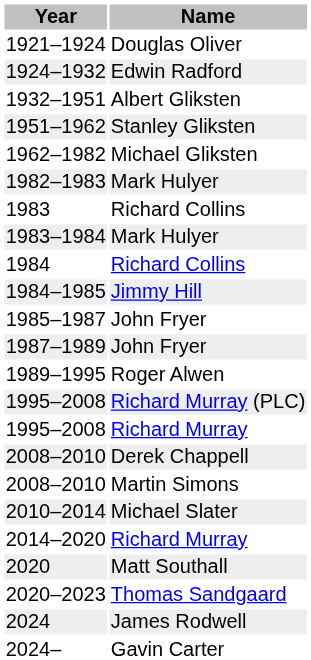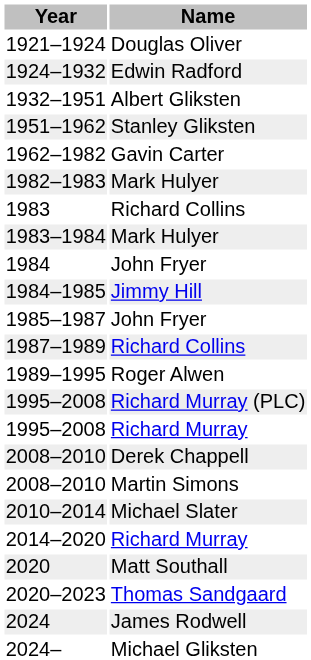(184, 154) Michael Gliksten -> (168, 154) Gavin Carter
(178, 264) Richard Collins -> (159, 264) John Fryer
(159, 346) John Fryer -> (178, 346) Richard Collins
(168, 649) Gavin Carter -> (184, 649) Michael Gliksten
